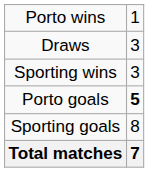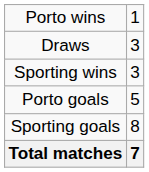(135, 99) bold -> (135, 99) normal
